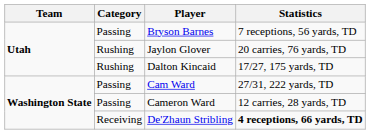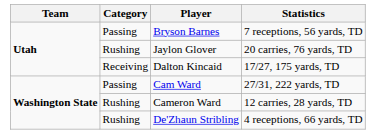(115, 66) Rushing -> (125, 66) Receiving
(114, 102) Passing -> (121, 102) Rushing
(119, 120) Receiving -> (121, 120) Rushing
(300, 120) bold -> (303, 120) normal
